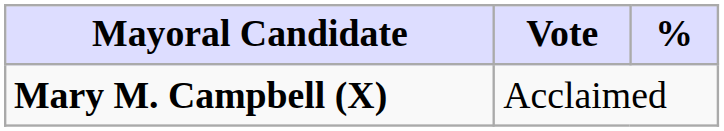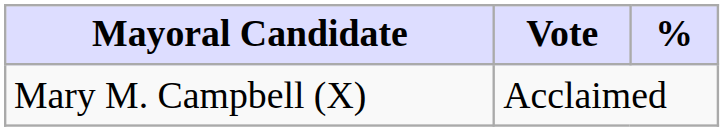(201, 94) bold -> (190, 94) normal
